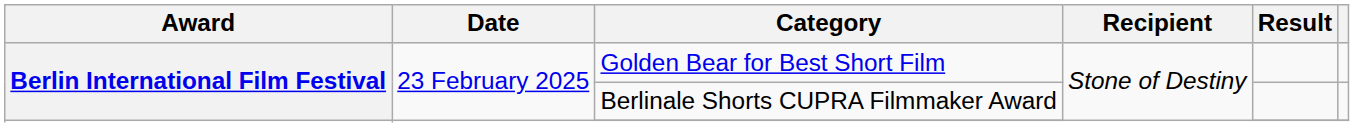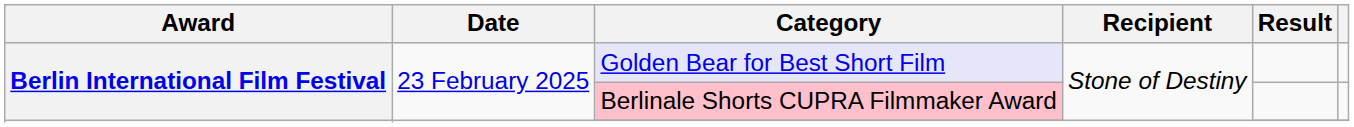(773, 62) no background -> (773, 62) lavender background
(829, 100) no background -> (829, 100) pink background
